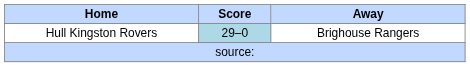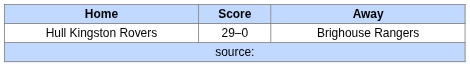(235, 33) lightblue background -> (235, 33) no background
